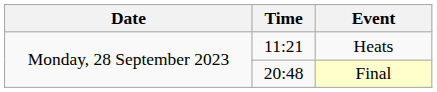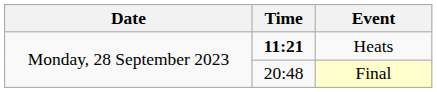(284, 45) normal -> (284, 45) bold
